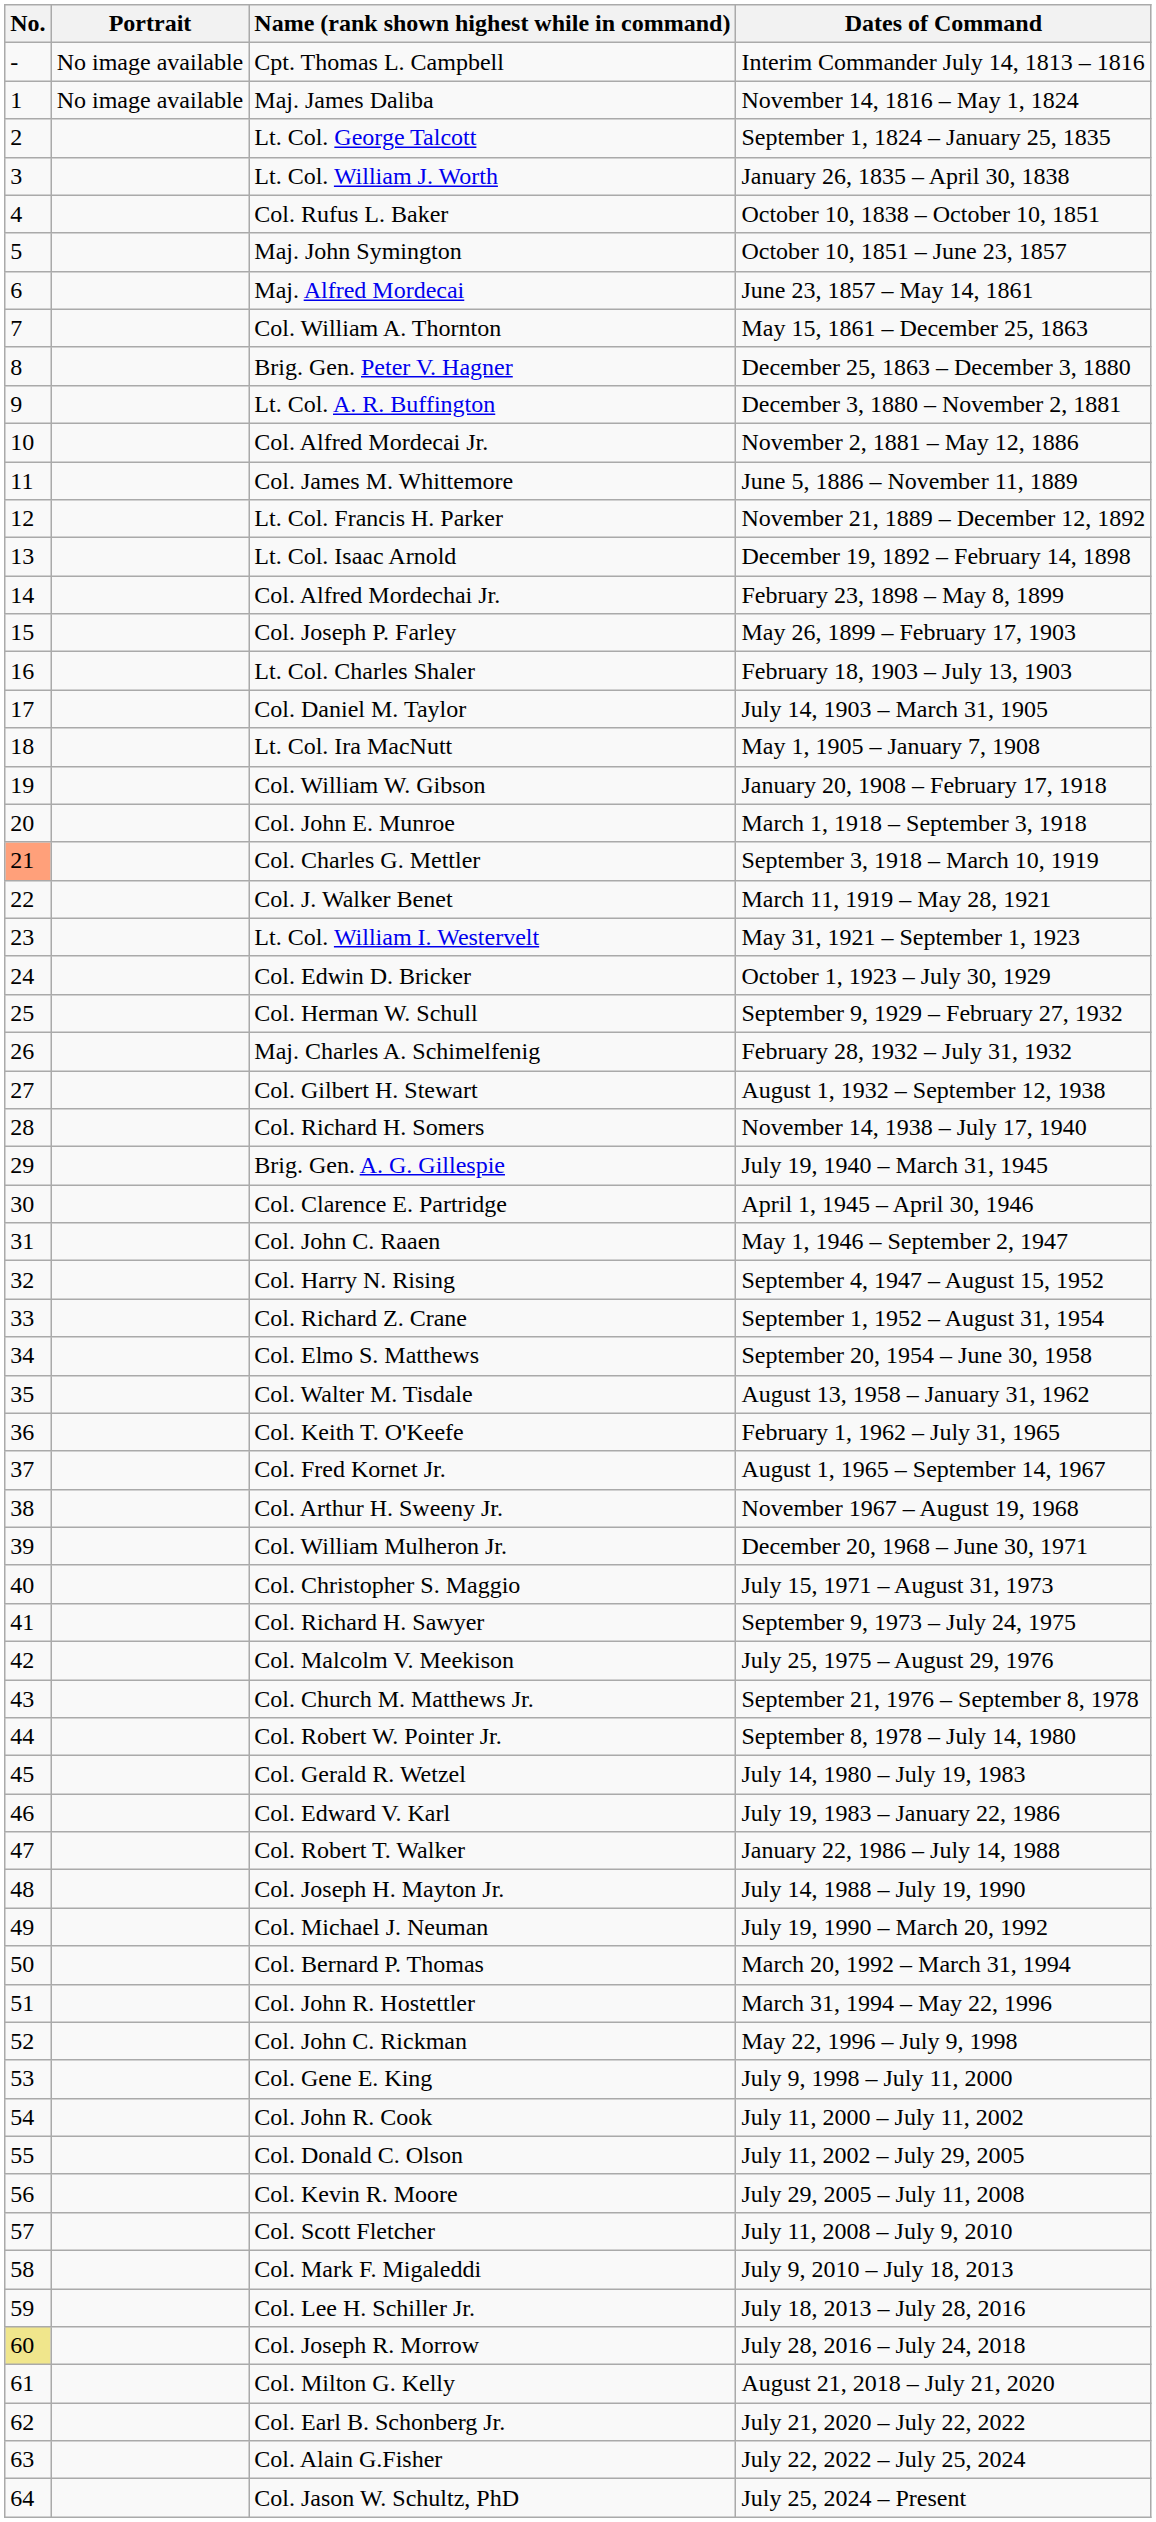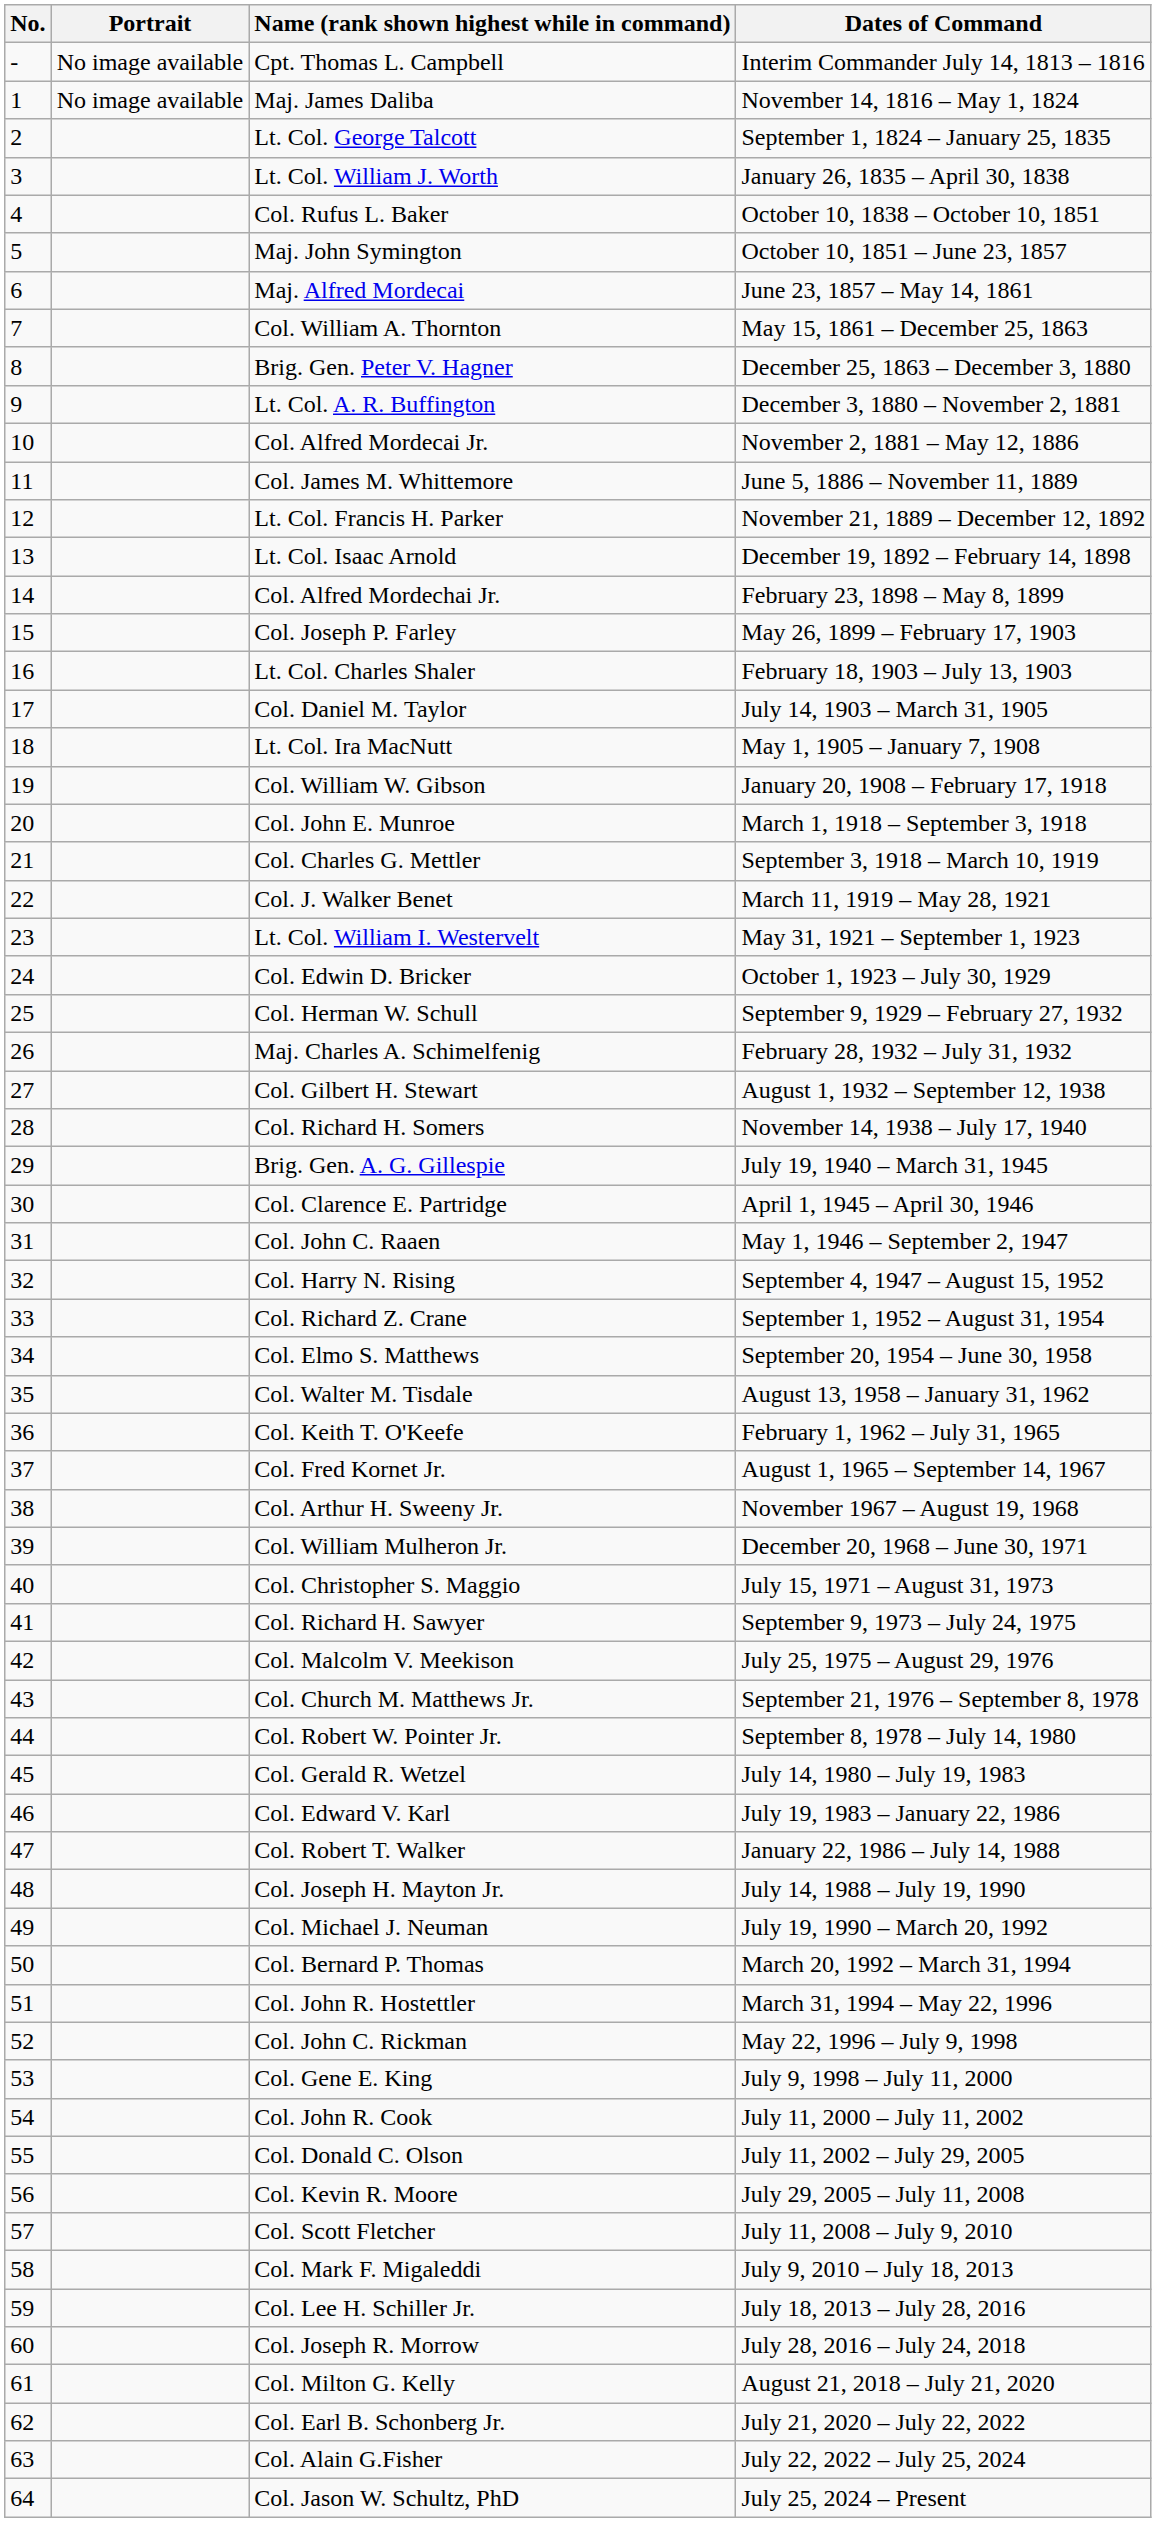(22, 860) lightsalmon background -> (22, 860) no background
(22, 2345) khaki background -> (22, 2345) no background
